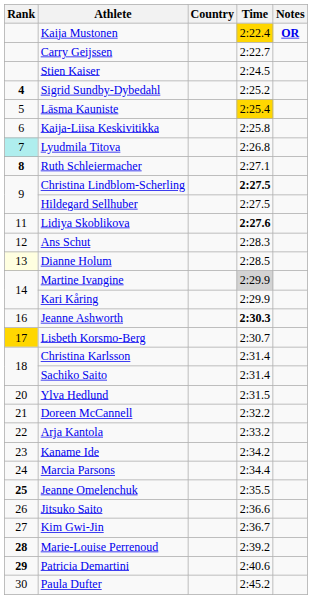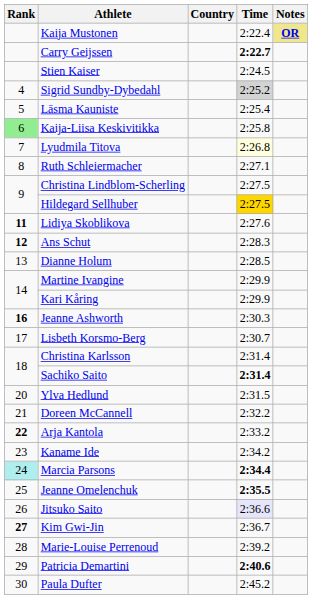(255, 33) gold background -> (255, 33) no background
(290, 33) no background -> (290, 33) khaki background
(255, 52) normal -> (255, 52) bold
(21, 90) bold -> (21, 90) normal
(255, 90) no background -> (255, 90) lightgrey background
(255, 109) gold background -> (255, 109) no background
(21, 128) no background -> (21, 128) lightgreen background
(21, 147) paleturquoise background -> (21, 147) no background
(255, 147) no background -> (255, 147) lightyellow background
(21, 166) bold -> (21, 166) normal
(255, 185) bold -> (255, 185) normal
(255, 204) no background -> (255, 204) gold background
(21, 223) normal -> (21, 223) bold
(255, 223) bold -> (255, 223) normal
(21, 242) normal -> (21, 242) bold
(21, 261) lightyellow background -> (21, 261) no background
(255, 280) lightgrey background -> (255, 280) no background
(21, 318) normal -> (21, 318) bold
(255, 318) bold -> (255, 318) normal
(21, 337) gold background -> (21, 337) no background
(255, 375) normal -> (255, 375) bold
(21, 432) normal -> (21, 432) bold
(21, 470) no background -> (21, 470) paleturquoise background
(255, 470) normal -> (255, 470) bold
(21, 489) bold -> (21, 489) normal
(255, 489) normal -> (255, 489) bold
(255, 508) no background -> (255, 508) lavender background
(21, 527) normal -> (21, 527) bold
(21, 546) bold -> (21, 546) normal
(21, 565) bold -> (21, 565) normal
(255, 565) normal -> (255, 565) bold
